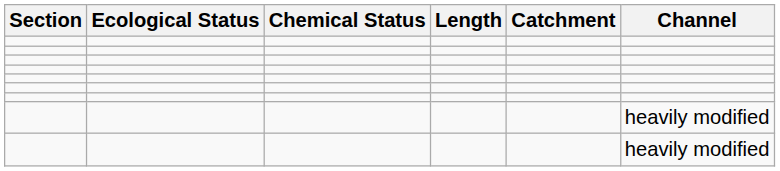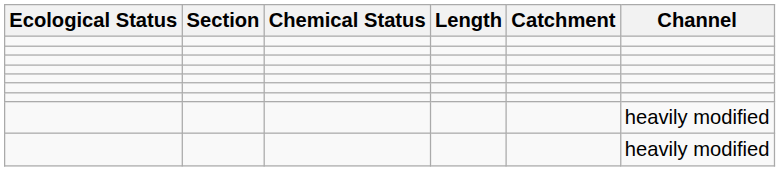columns swapped: (46, 20) <-> (175, 20)
